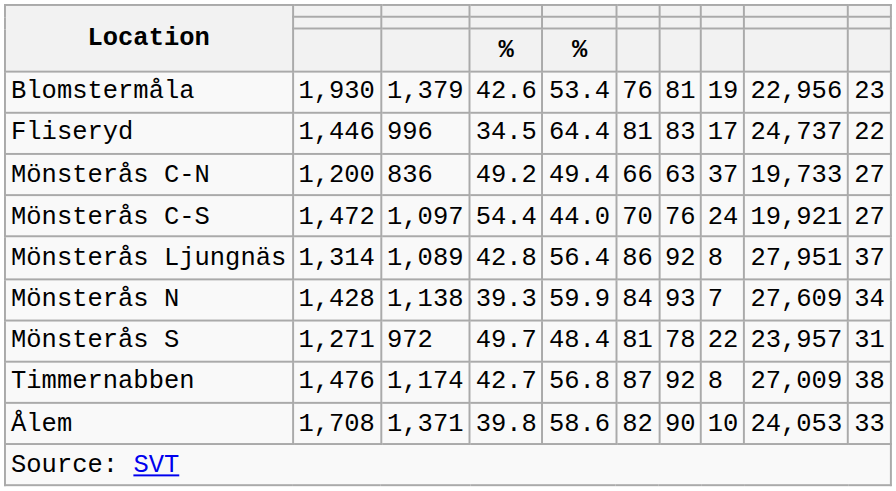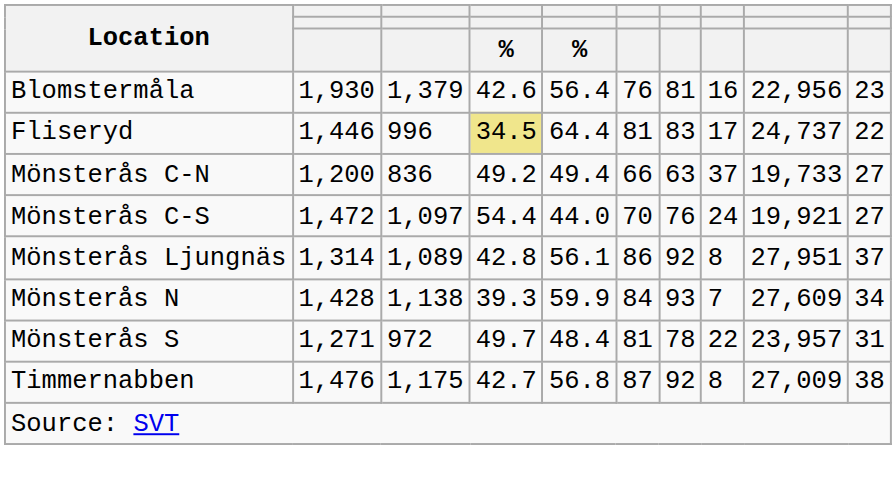(580, 92) 53.4 -> (580, 92) 56.4
(723, 92) 19 -> (723, 92) 16
(506, 133) no background -> (506, 133) khaki background
(580, 258) 56.4 -> (580, 258) 56.1
(425, 382) 1,174 -> (425, 382) 1,175
- row: (42, 424)
